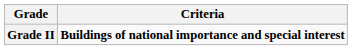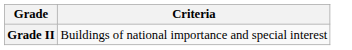(203, 34) bold -> (194, 34) normal
